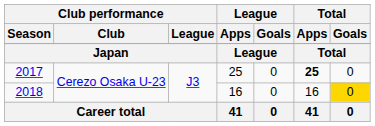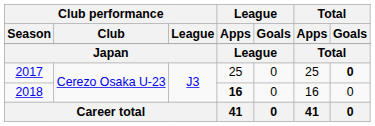(312, 72) bold -> (312, 72) normal
(350, 72) normal -> (350, 72) bold
(235, 92) normal -> (235, 92) bold
(350, 92) gold background -> (350, 92) no background
